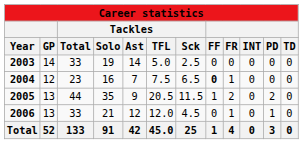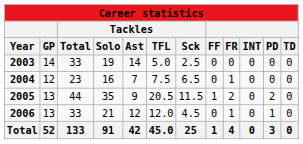(214, 80) bold -> (214, 80) normal
